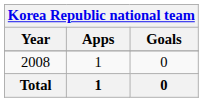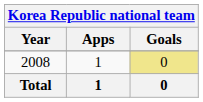(164, 62) no background -> (164, 62) khaki background
